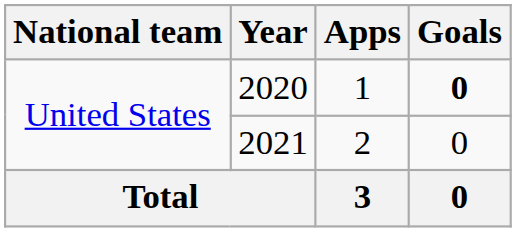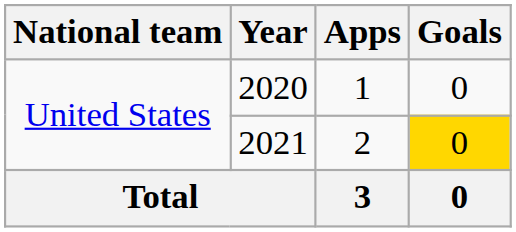(459, 87) bold -> (459, 87) normal
(459, 142) no background -> (459, 142) gold background
